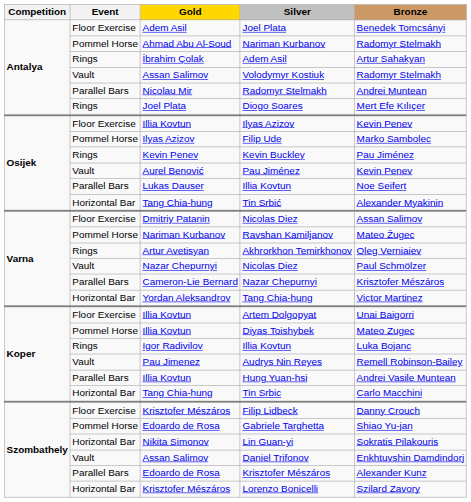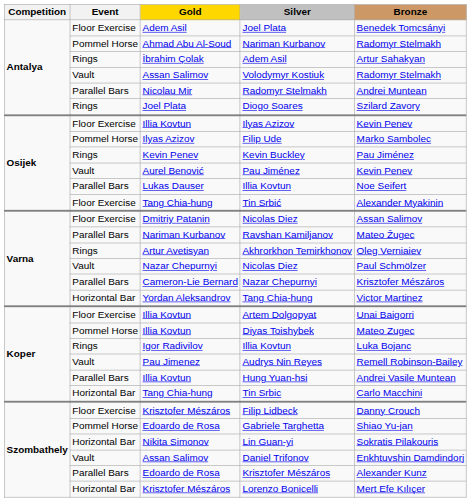(391, 106) Mert Efe Kılıçer -> (388, 106) Szilard Zavory
(104, 202) Horizontal Bar -> (104, 202) Floor Exercise
(105, 235) Pommel Horse -> (100, 235) Parallel Bars
(388, 489) Szilard Zavory -> (391, 489) Mert Efe Kılıçer
